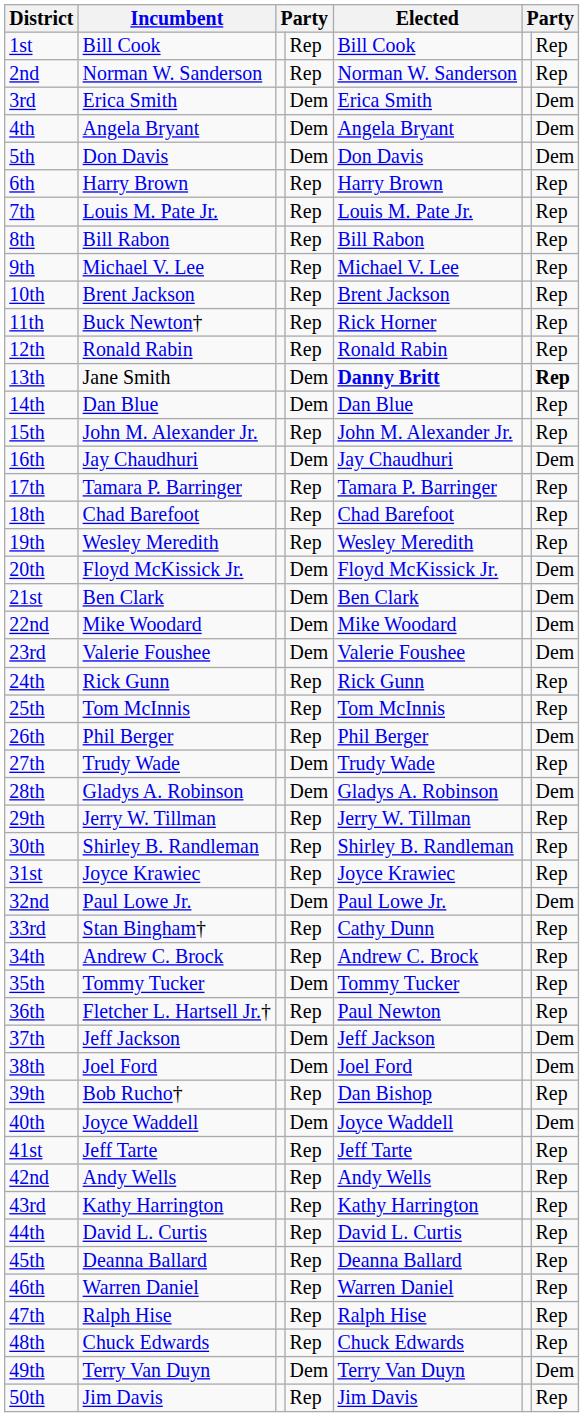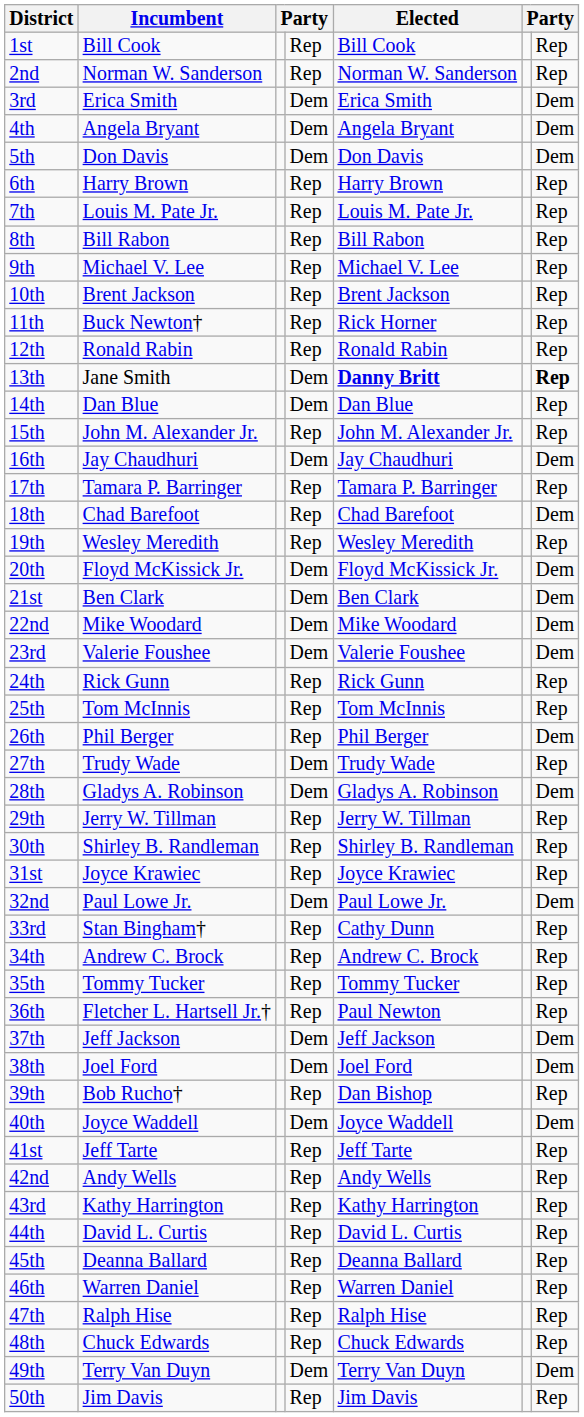(552, 515) Rep -> (555, 515) Dem
(309, 984) Dem -> (306, 984) Rep
